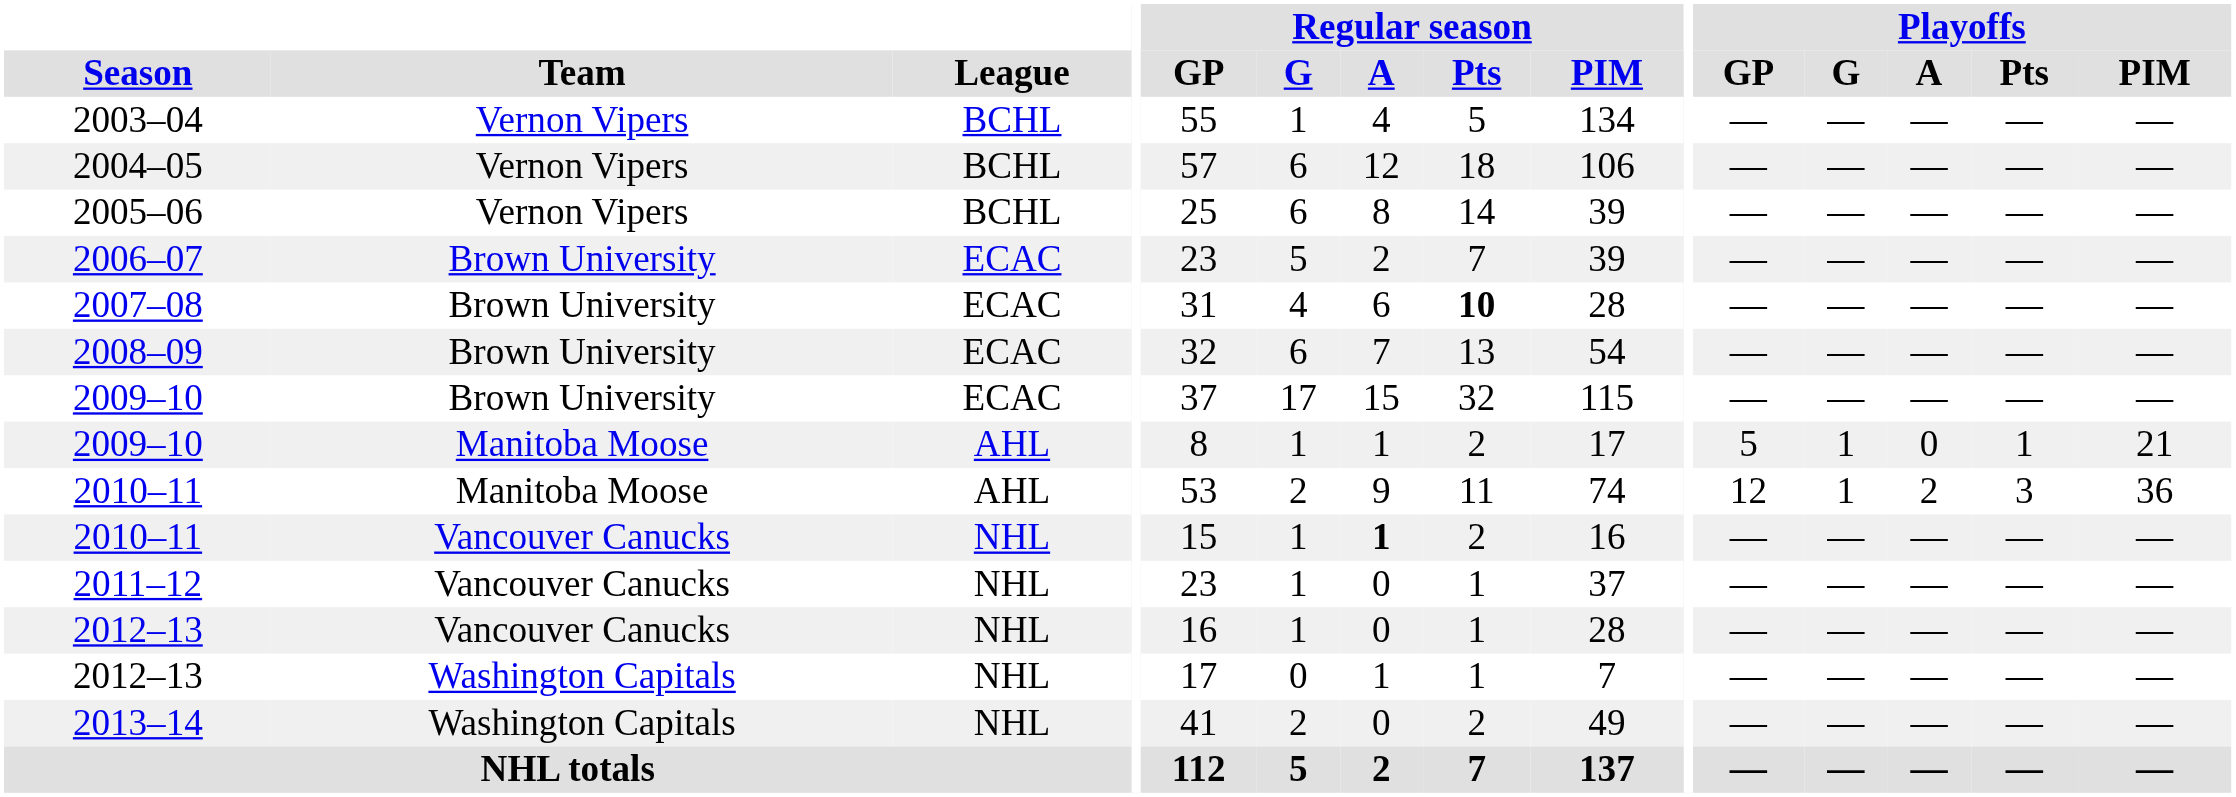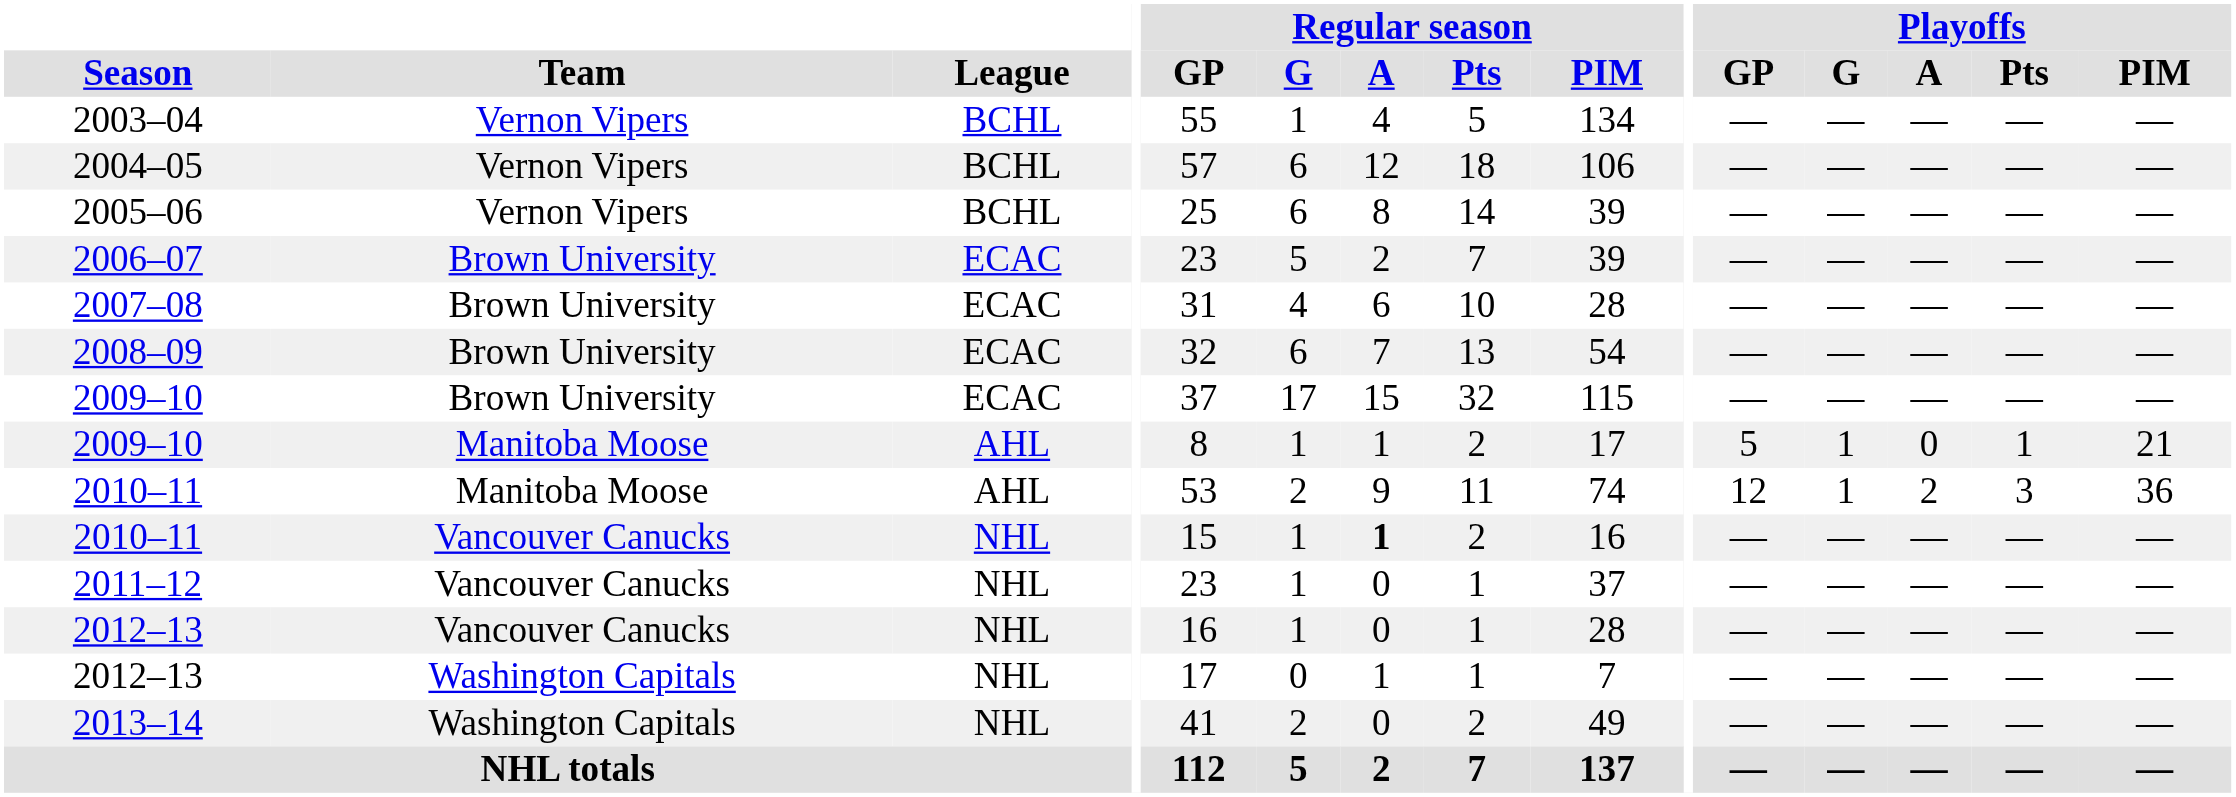(1477, 304) bold -> (1477, 304) normal
